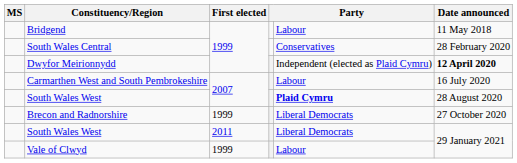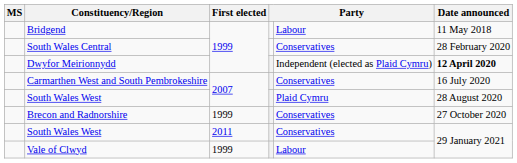(291, 81) Labour -> (305, 81) Conservatives
(304, 98) bold -> (302, 98) normal
(314, 115) Liberal Democrats -> (305, 115) Conservatives
(314, 132) Liberal Democrats -> (305, 132) Conservatives
